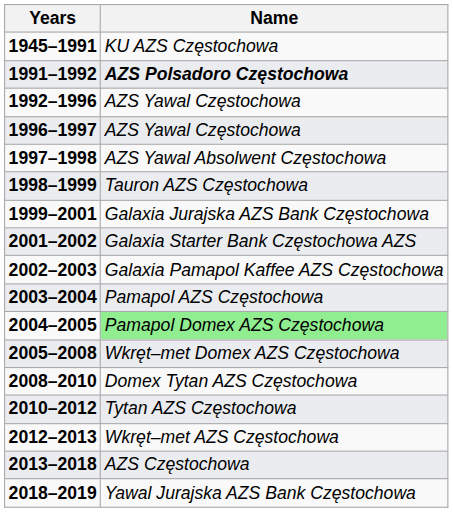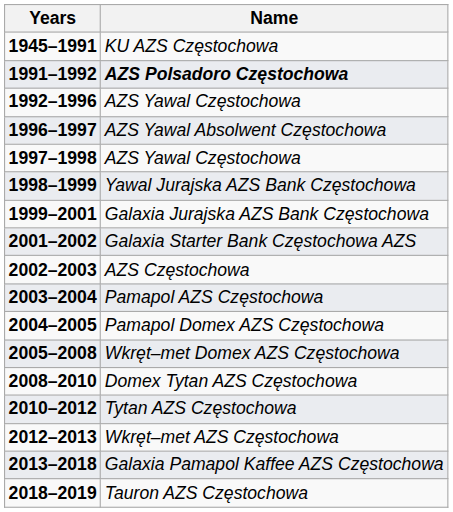(203, 130) AZS Yawal Częstochowa -> (246, 130) AZS Yawal Absolwent Częstochowa
(246, 158) AZS Yawal Absolwent Częstochowa -> (203, 158) AZS Yawal Częstochowa
(206, 185) Tauron AZS Częstochowa -> (260, 185) Yawal Jurajska AZS Bank Częstochowa
(274, 269) Galaxia Pamapol Kaffee AZS Częstochowa -> (177, 269) AZS Częstochowa
(244, 325) lightgreen background -> (244, 325) no background
(177, 465) AZS Częstochowa -> (274, 465) Galaxia Pamapol Kaffee AZS Częstochowa
(260, 492) Yawal Jurajska AZS Bank Częstochowa -> (206, 492) Tauron AZS Częstochowa
